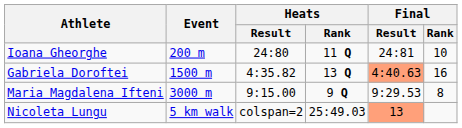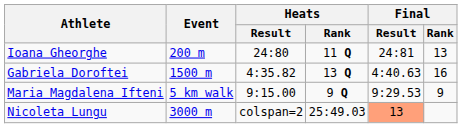(440, 53) 10 -> (440, 53) 13
(396, 72) lightsalmon background -> (396, 72) no background
(191, 92) 3000 m -> (201, 92) 5 km walk
(440, 92) 8 -> (440, 92) 9
(201, 112) 5 km walk -> (191, 112) 3000 m
